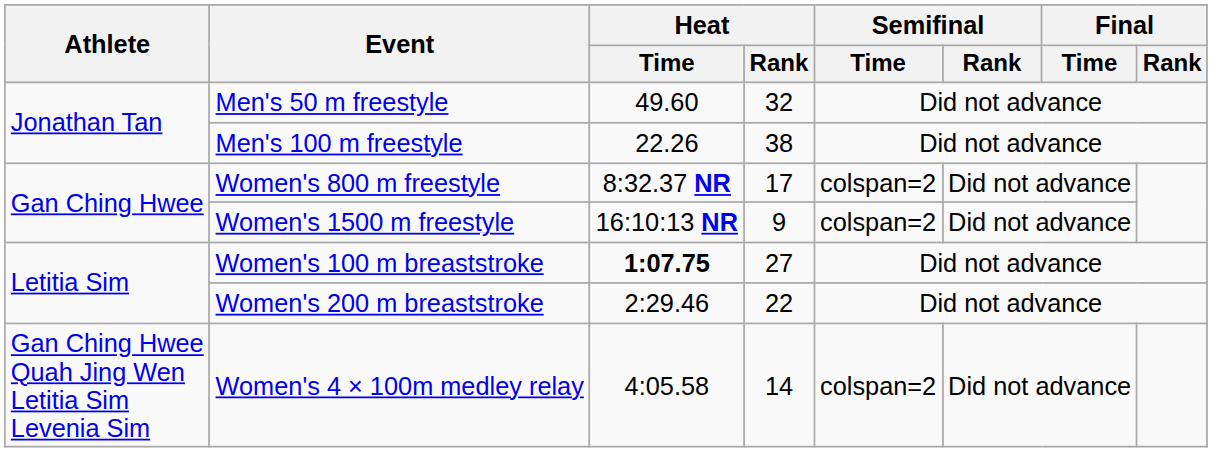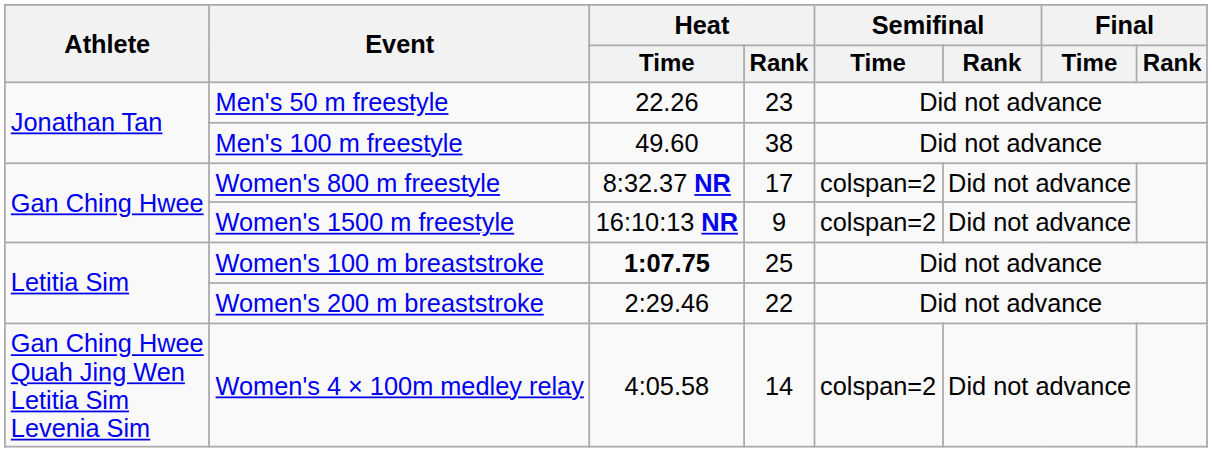(667, 103) 49.60 -> (667, 103) 22.26
(779, 103) 32 -> (779, 103) 23
(667, 143) 22.26 -> (667, 143) 49.60
(779, 263) 27 -> (779, 263) 25
